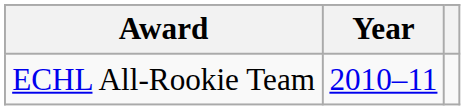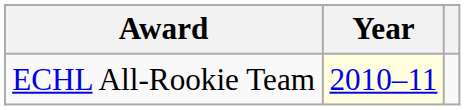(383, 78) no background -> (383, 78) lightyellow background
